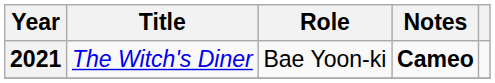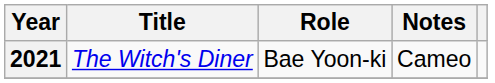(435, 59) bold -> (434, 59) normal
